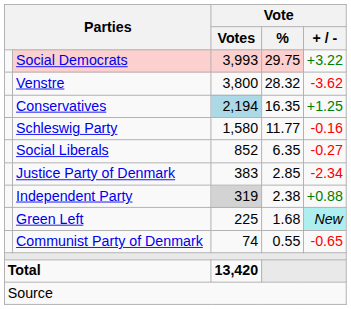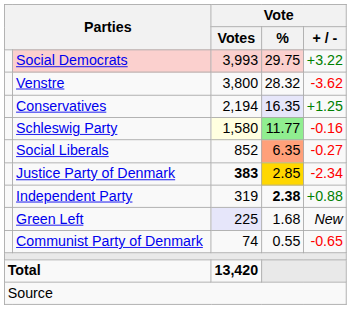(240, 106) lightblue background -> (240, 106) no background
(282, 106) no background -> (282, 106) lavender background
(240, 128) no background -> (240, 128) lightyellow background
(283, 128) no background -> (283, 128) lightgreen background
(286, 151) no background -> (286, 151) lightsalmon background
(246, 173) normal -> (246, 173) bold
(286, 173) no background -> (286, 173) gold background
(246, 196) lightgrey background -> (246, 196) no background
(286, 196) normal -> (286, 196) bold
(246, 219) no background -> (246, 219) lavender background
(329, 219) paleturquoise background -> (329, 219) no background
